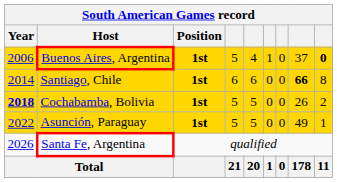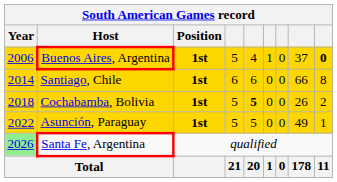(301, 80) bold -> (301, 80) normal
(21, 101) bold -> (21, 101) normal
(254, 101) normal -> (254, 101) bold
(21, 144) no background -> (21, 144) lightgreen background
